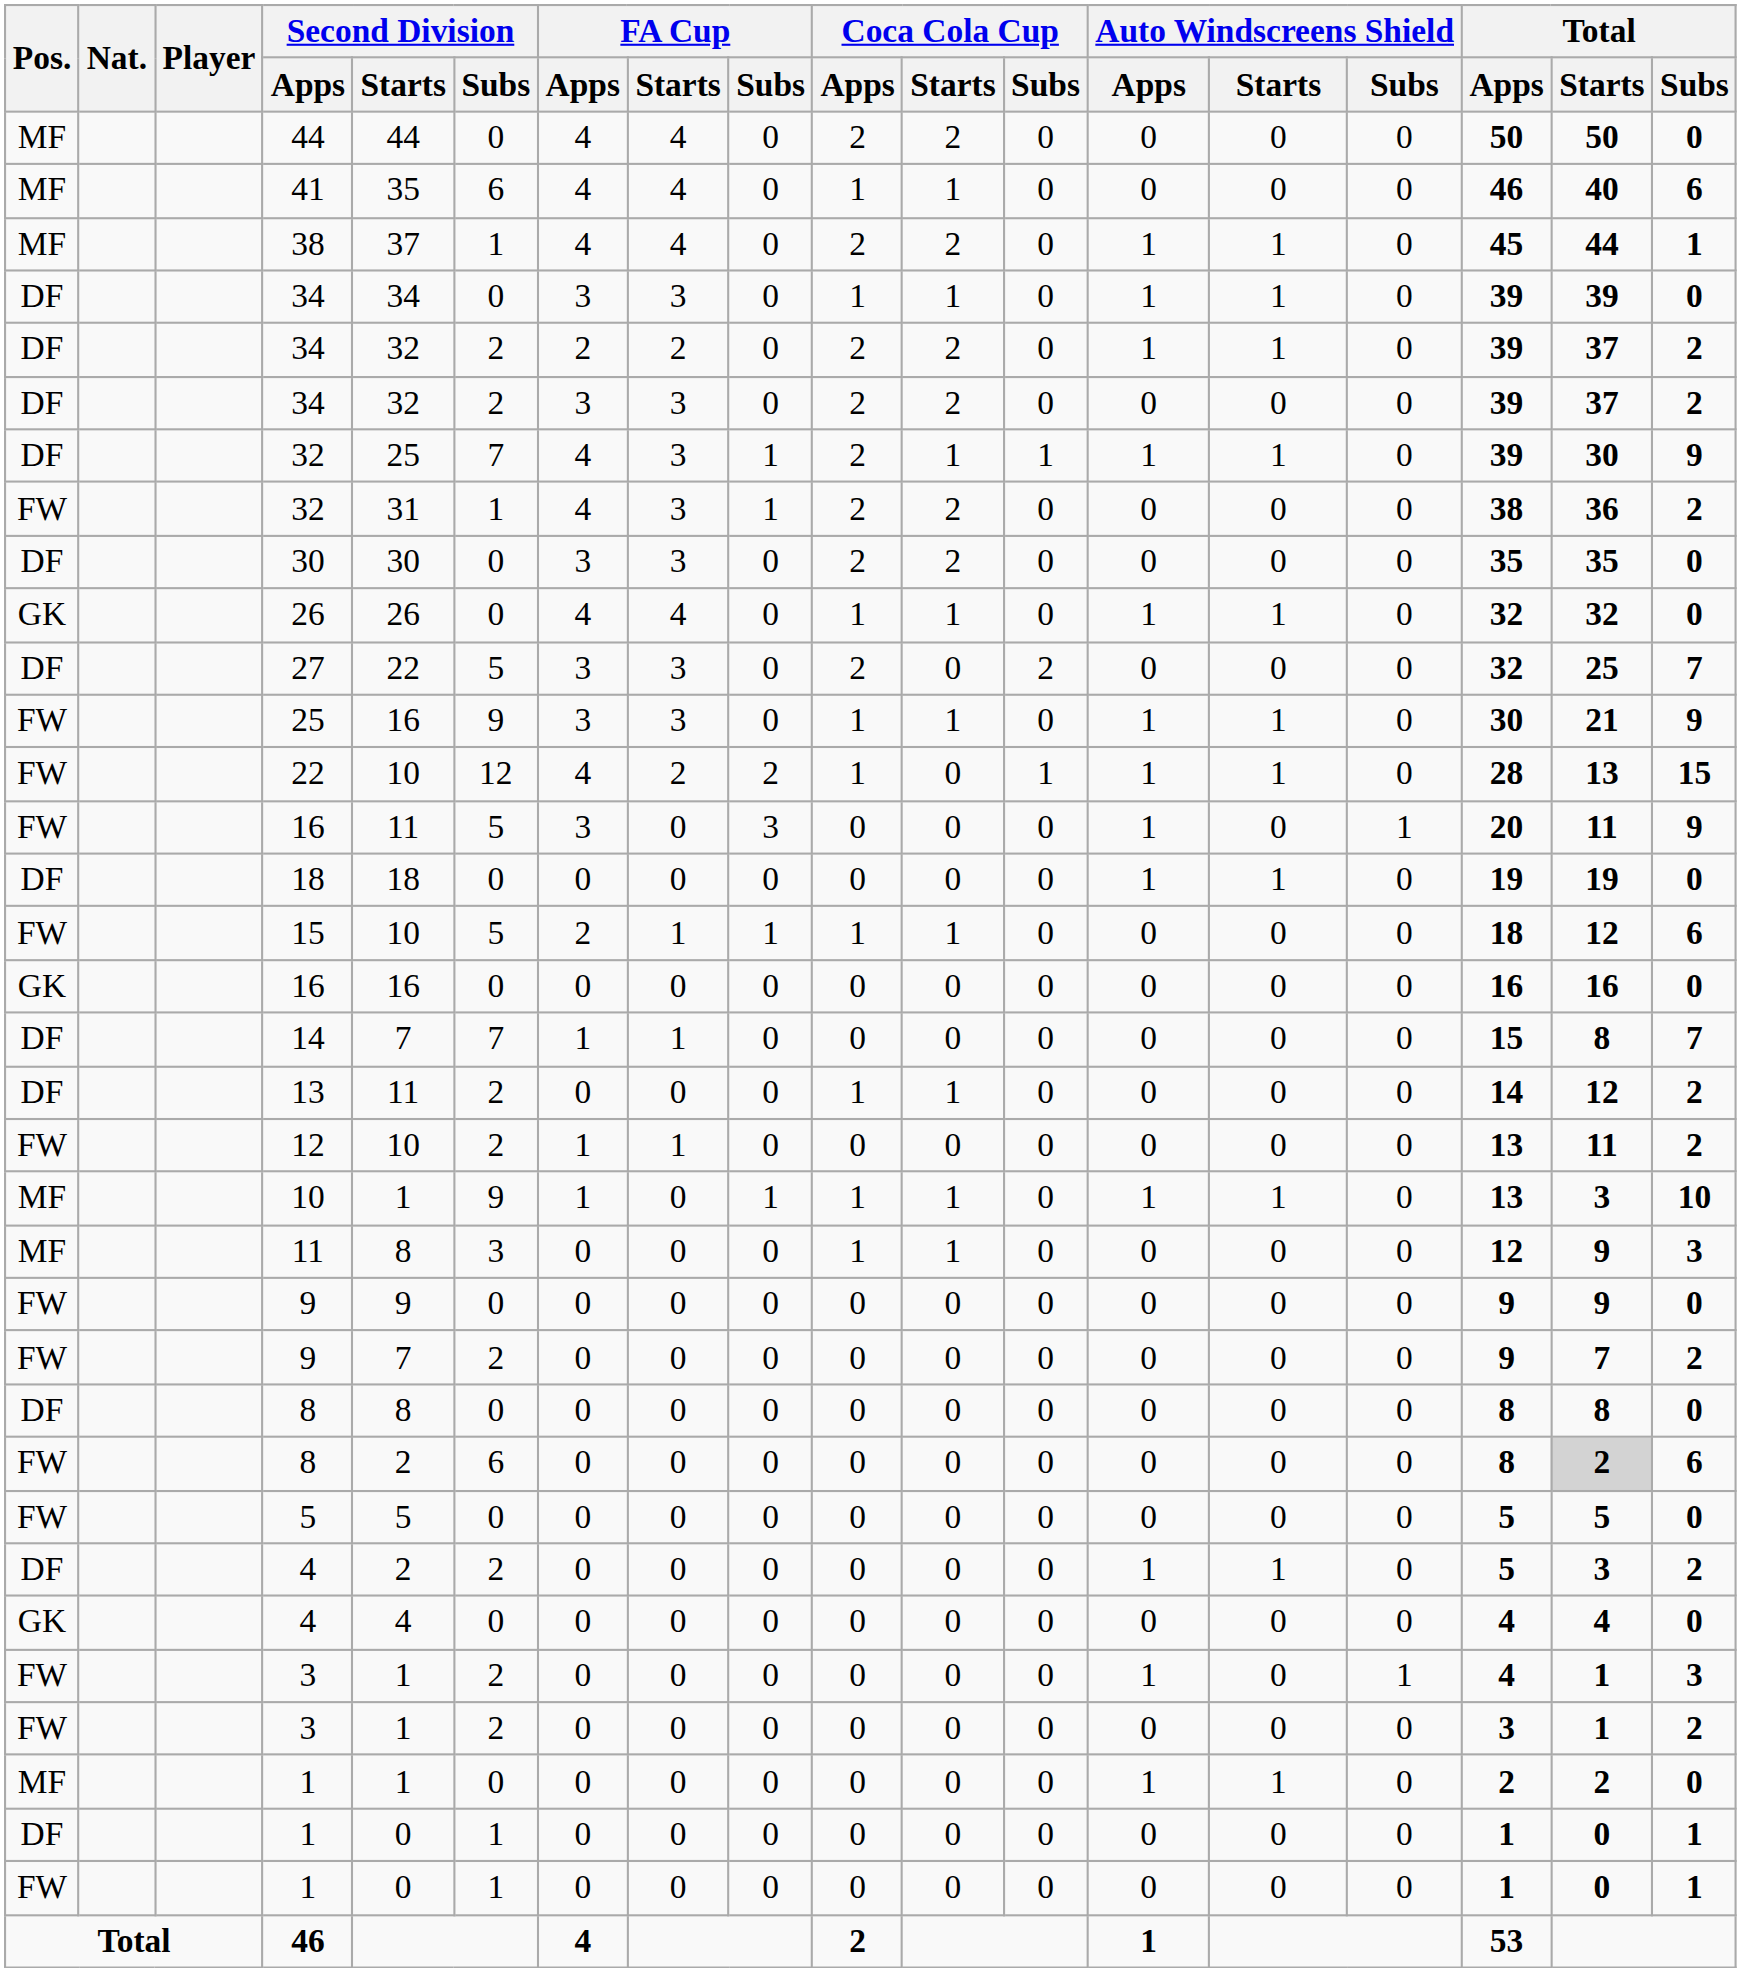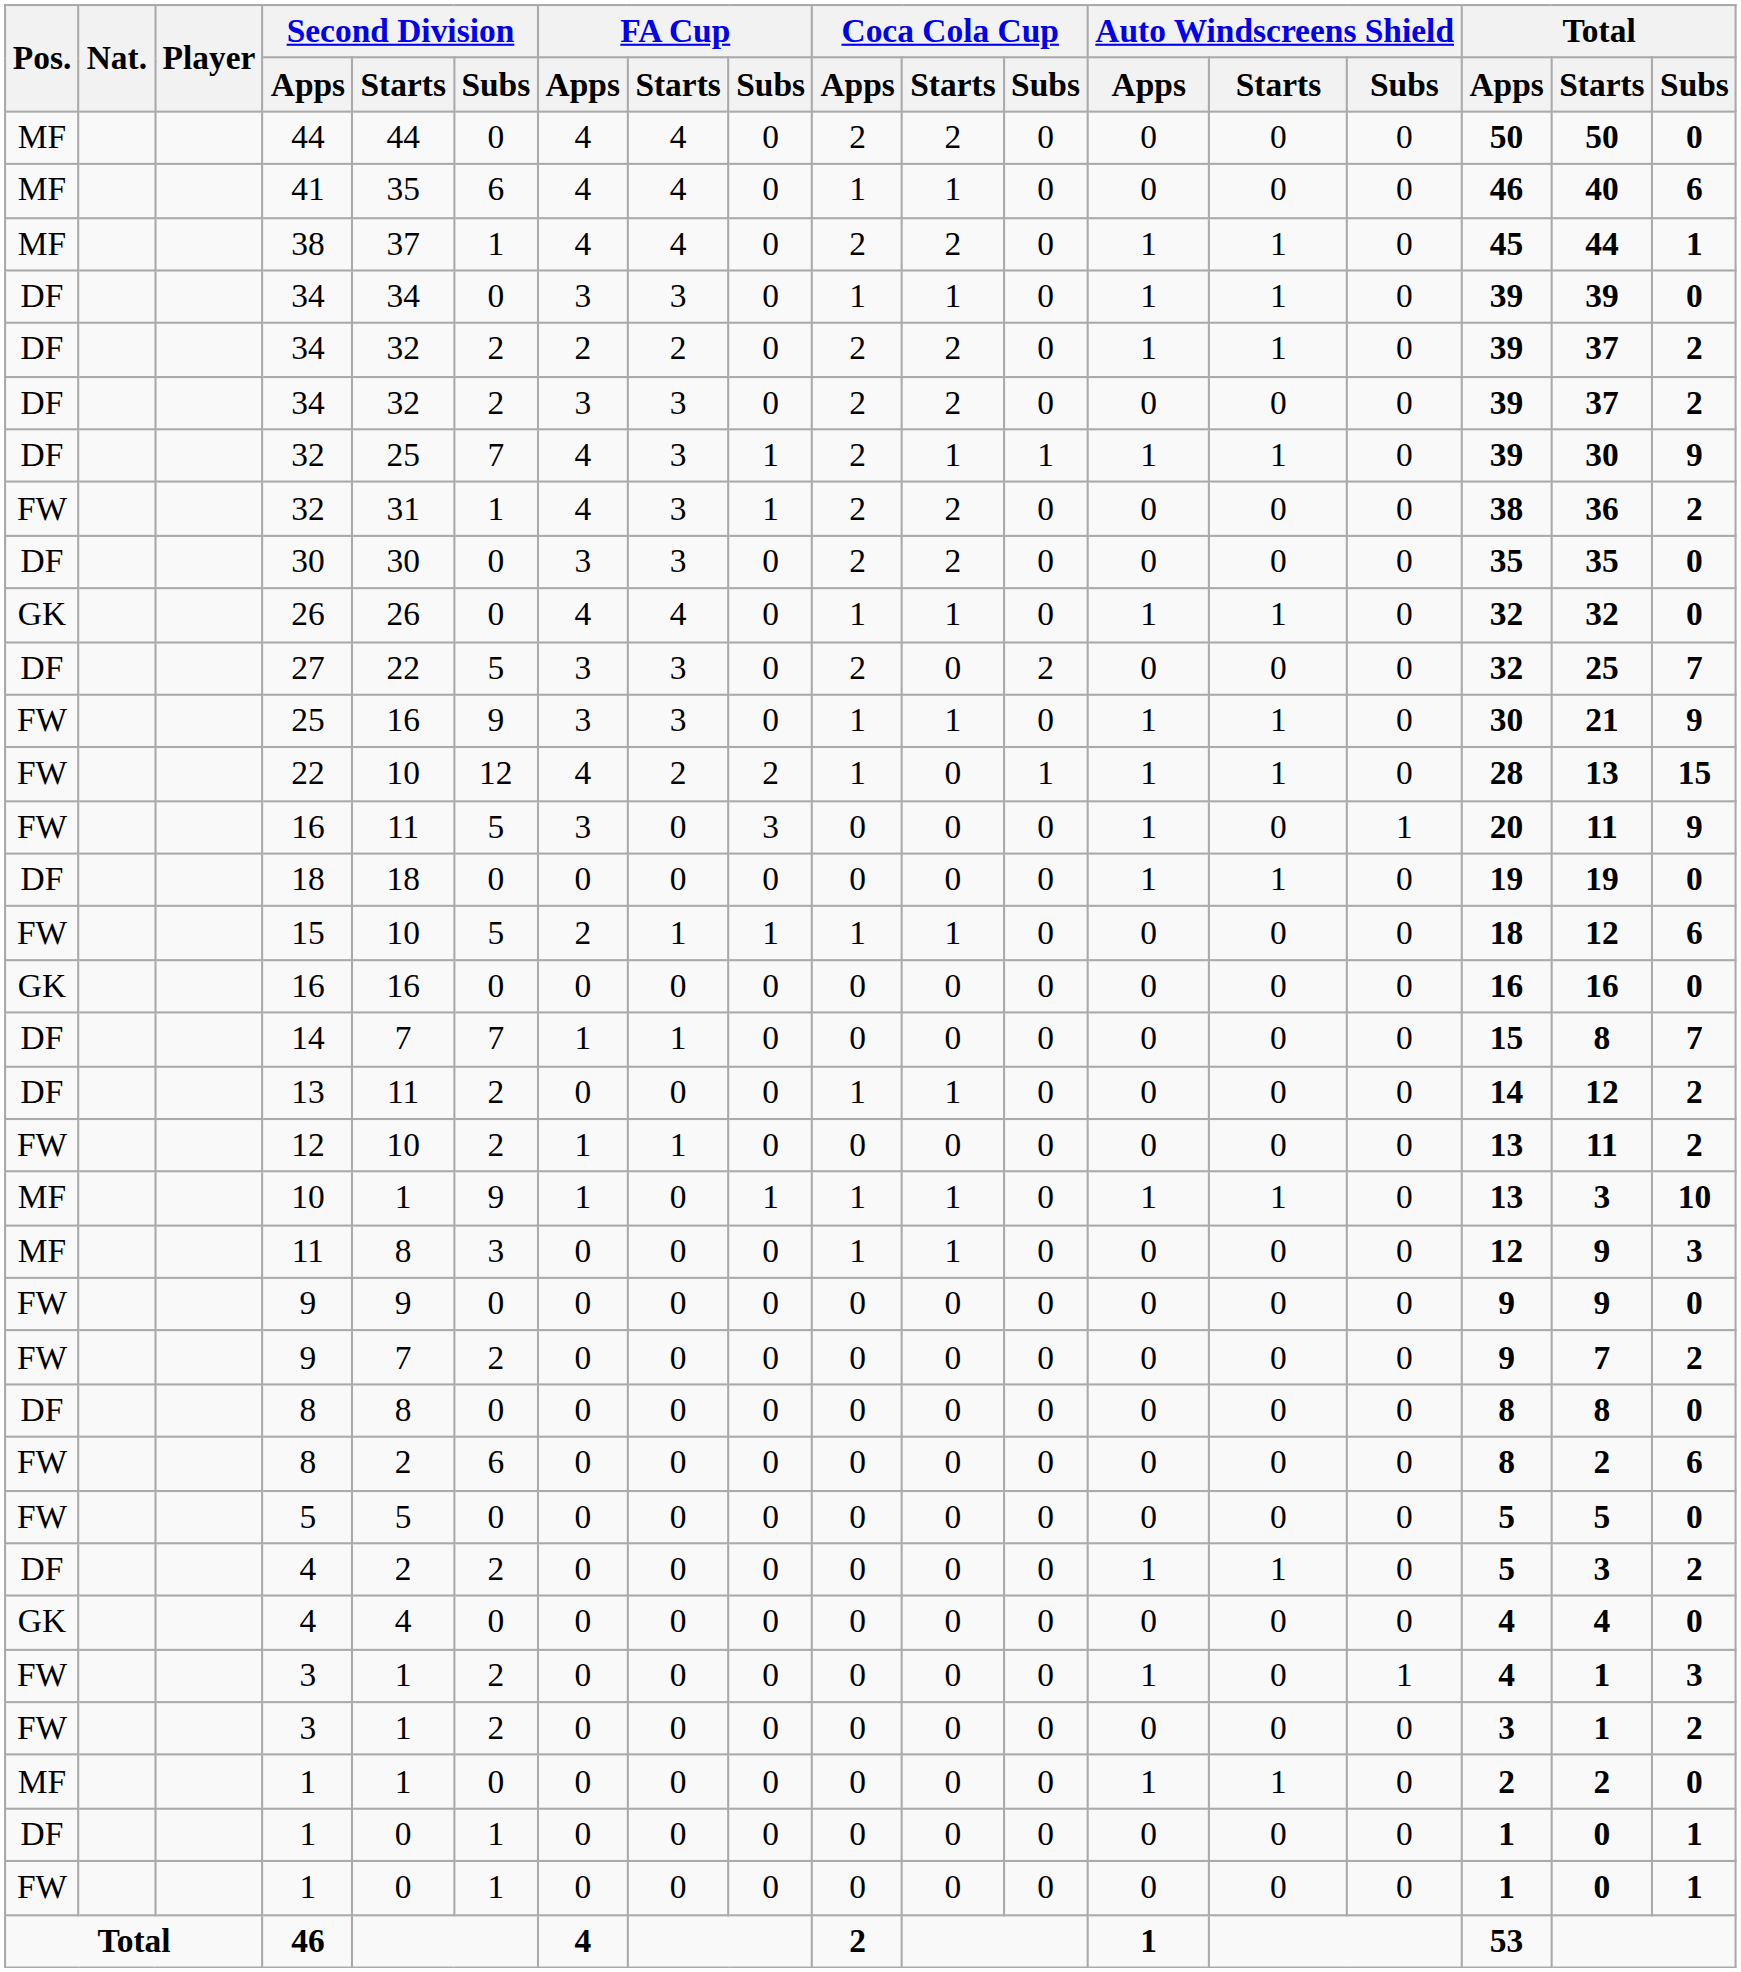(1602, 1462) lightgrey background -> (1602, 1462) no background
